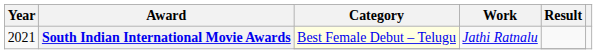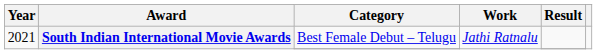(377, 37) lightyellow background -> (377, 37) no background
